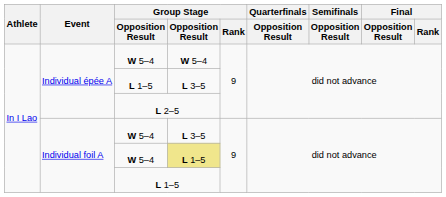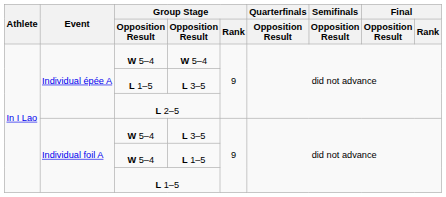(194, 161) khaki background -> (194, 161) no background
